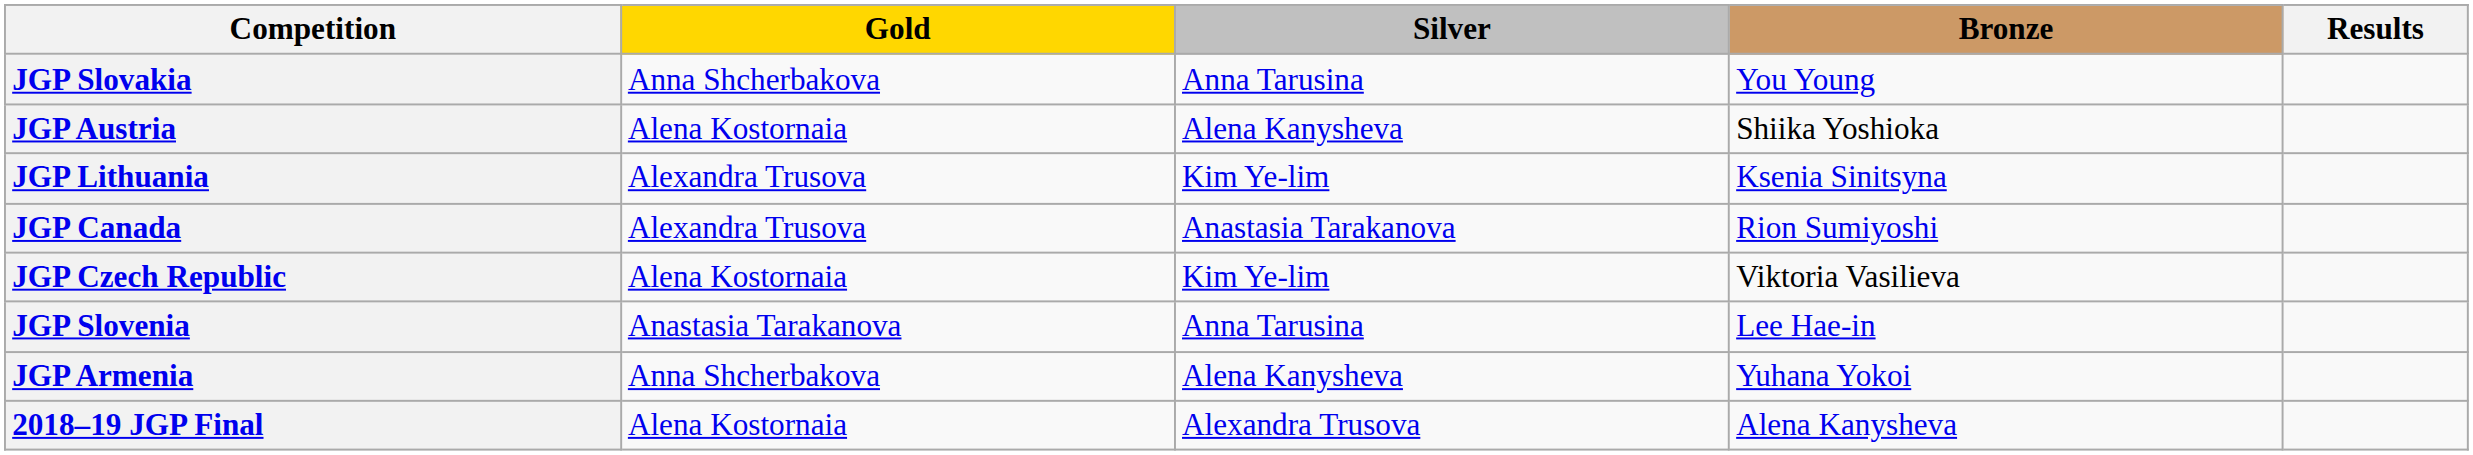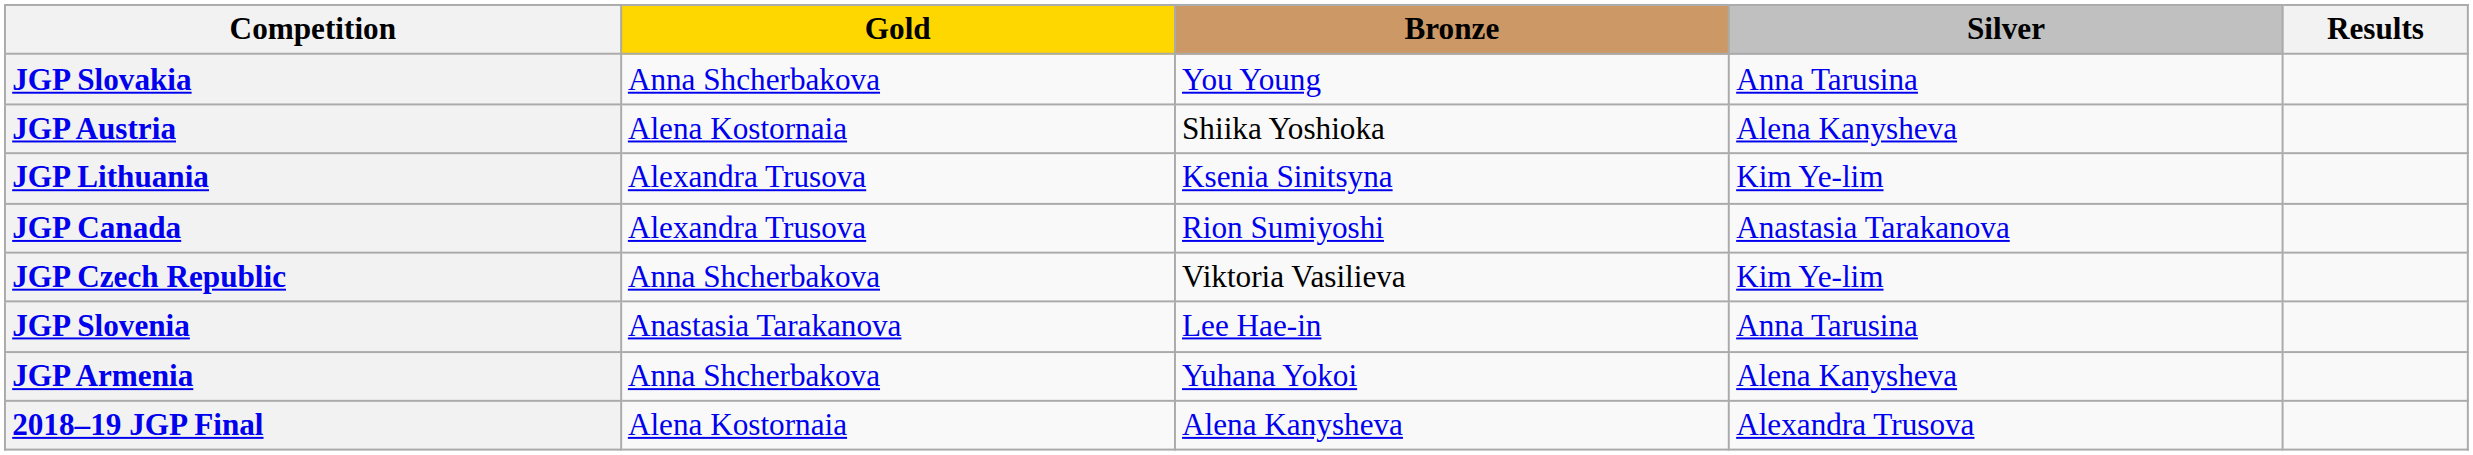columns swapped: (1452, 29) <-> (2006, 29)
(737, 276) Alena Kostornaia -> (754, 276) Anna Shcherbakova
